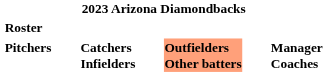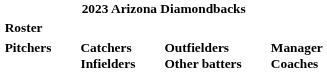(203, 55) lightsalmon background -> (203, 55) no background
